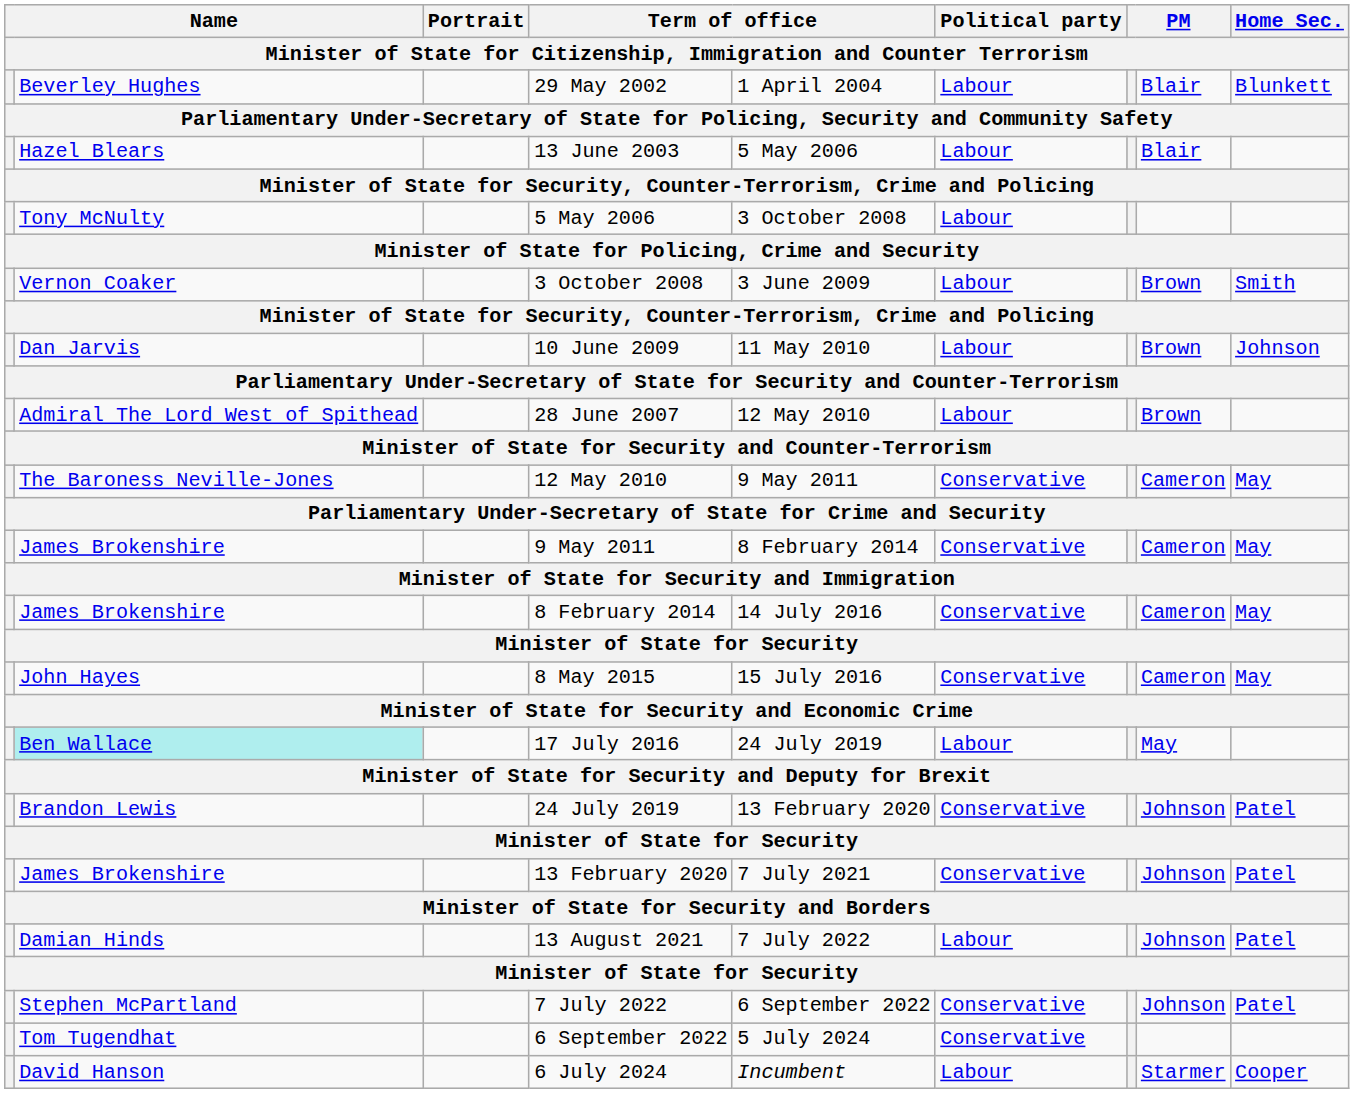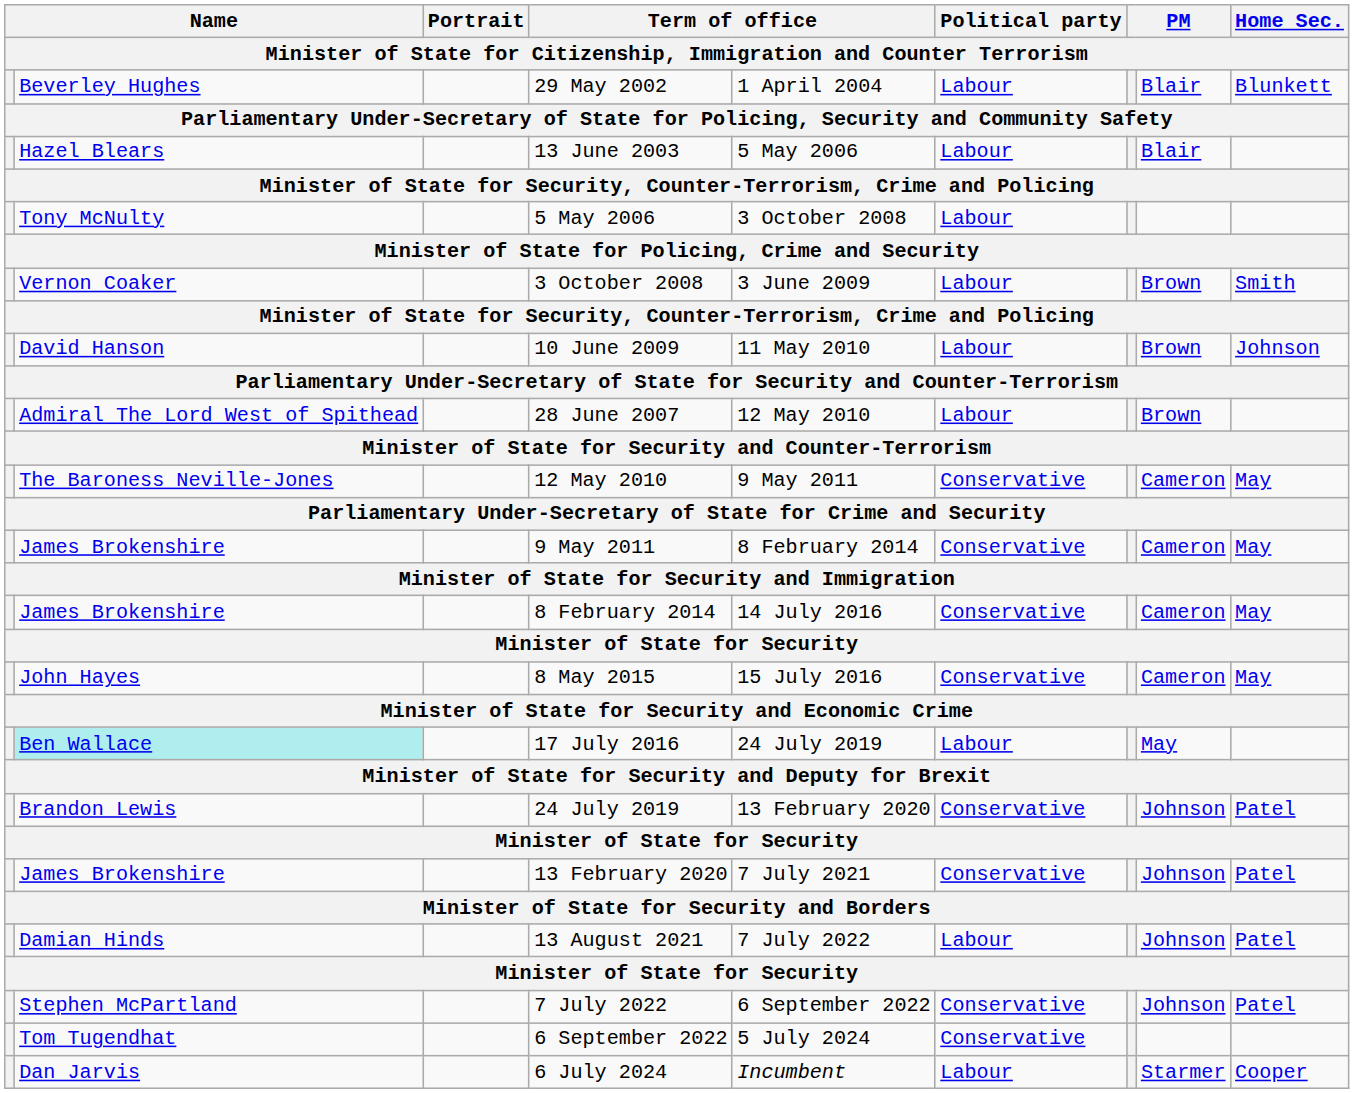(80, 350) Dan Jarvis -> (92, 350) David Hanson
(92, 1072) David Hanson -> (80, 1072) Dan Jarvis
